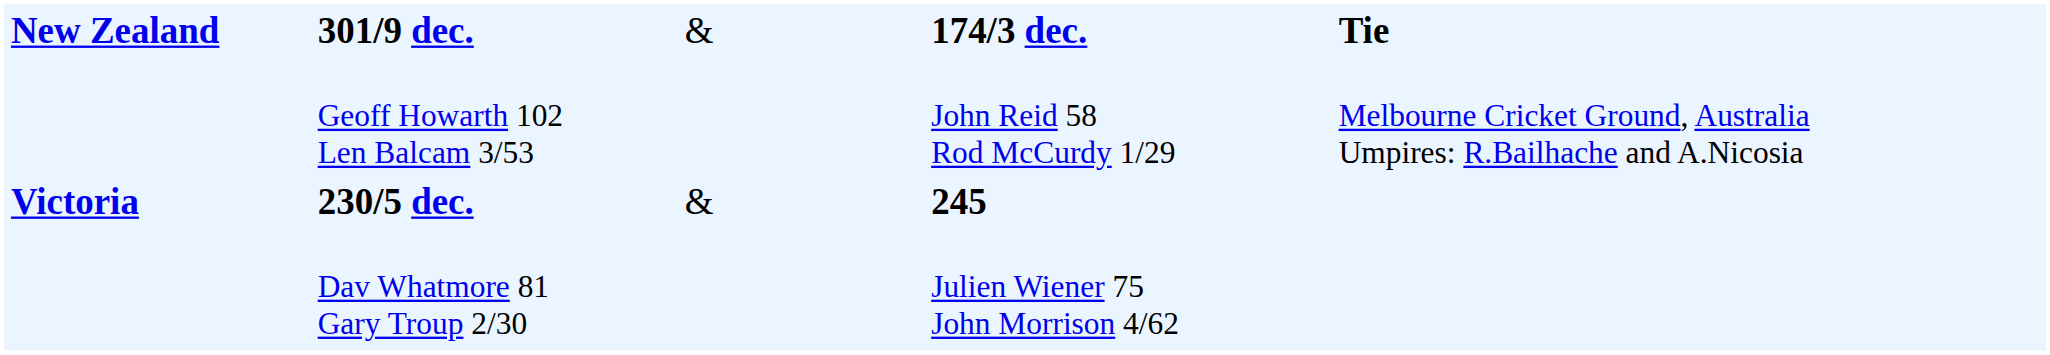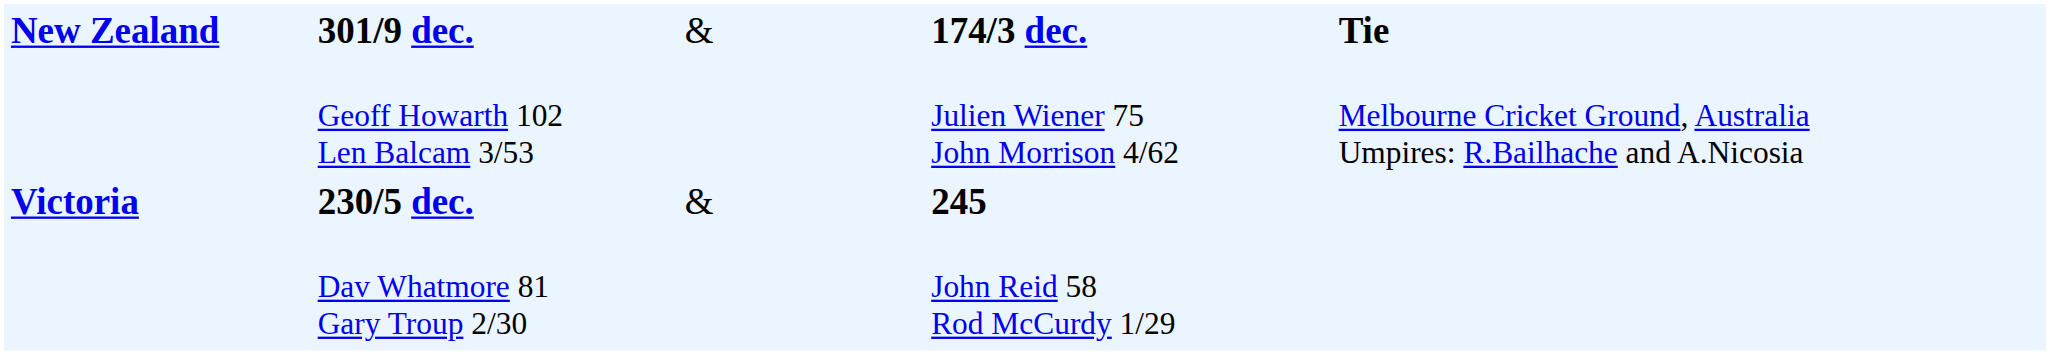(1053, 135) John Reid 58 Rod McCurdy 1/29 -> (1055, 135) Julien Wiener 75 John Morrison 4/62
(1055, 305) Julien Wiener 75 John Morrison 4/62 -> (1053, 305) John Reid 58 Rod McCurdy 1/29
